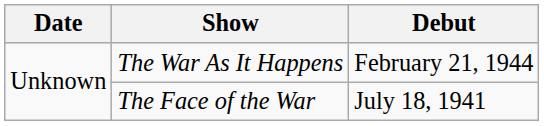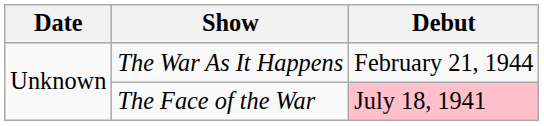(420, 100) no background -> (420, 100) pink background
